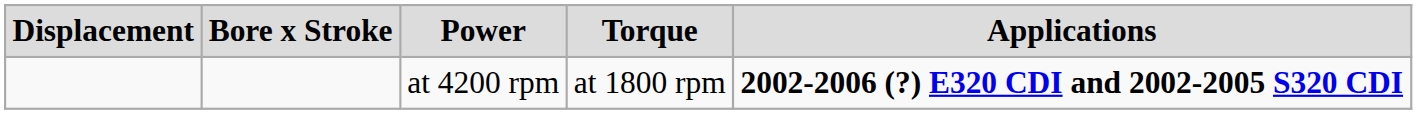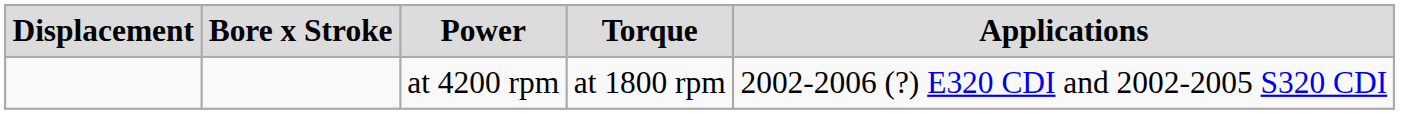(1072, 81) bold -> (1064, 81) normal
